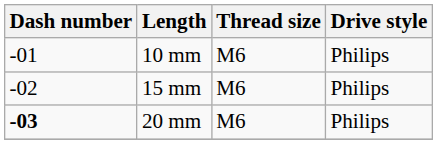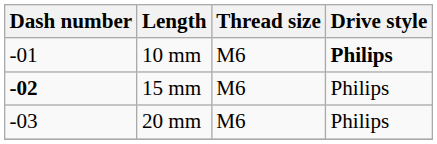(360, 54) normal -> (362, 54) bold
(24, 88) normal -> (24, 88) bold
(24, 121) bold -> (24, 121) normal
